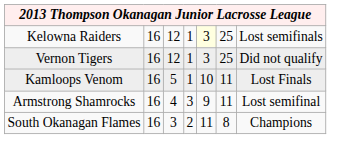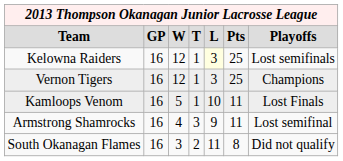+ row: (74, 36)
(281, 58) Did not qualify -> (293, 79) Champions
(281, 123) Champions -> (293, 144) Did not qualify
